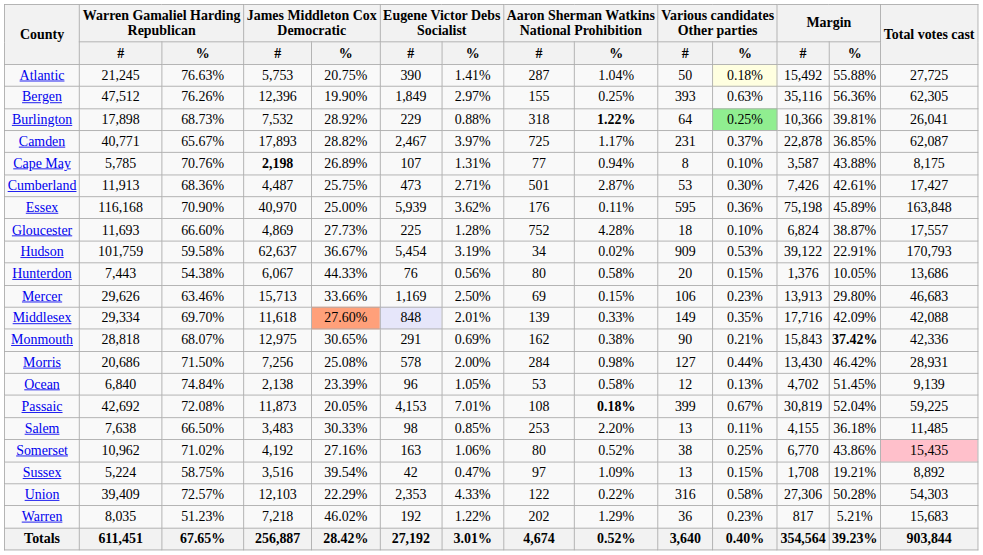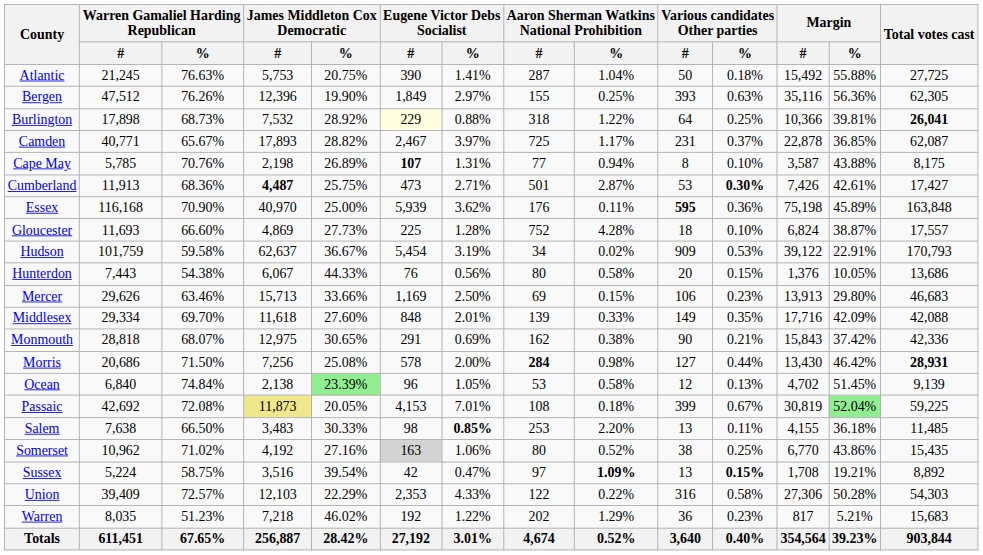(745, 75) lightyellow background -> (745, 75) no background
(411, 119) no background -> (411, 119) lightyellow background
(616, 119) bold -> (616, 119) normal
(745, 119) lightgreen background -> (745, 119) no background
(929, 119) normal -> (929, 119) bold
(278, 163) bold -> (278, 163) normal
(411, 163) normal -> (411, 163) bold
(278, 185) normal -> (278, 185) bold
(745, 185) normal -> (745, 185) bold
(685, 207) normal -> (685, 207) bold
(346, 318) lightsalmon background -> (346, 318) no background
(411, 318) lavender background -> (411, 318) no background
(855, 340) bold -> (855, 340) normal
(539, 362) normal -> (539, 362) bold
(929, 362) normal -> (929, 362) bold
(346, 384) no background -> (346, 384) lightgreen background
(278, 406) no background -> (278, 406) khaki background
(616, 406) bold -> (616, 406) normal
(855, 406) no background -> (855, 406) lightgreen background
(473, 428) normal -> (473, 428) bold
(411, 450) no background -> (411, 450) lightgrey background
(929, 450) pink background -> (929, 450) no background
(616, 472) normal -> (616, 472) bold
(745, 472) normal -> (745, 472) bold
